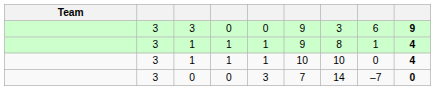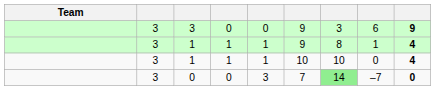(339, 77) no background -> (339, 77) lightgreen background
